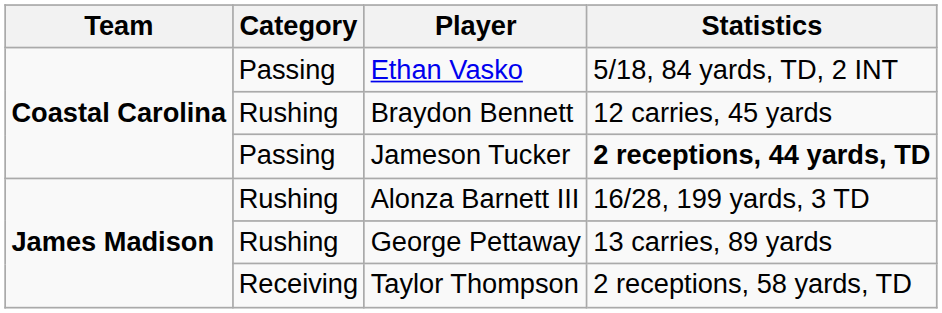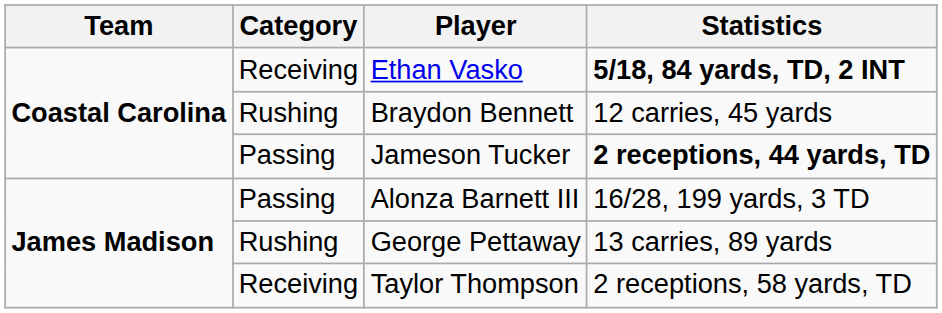(287, 69) Passing -> (298, 69) Receiving
(746, 69) normal -> (749, 69) bold
(289, 198) Rushing -> (287, 198) Passing
